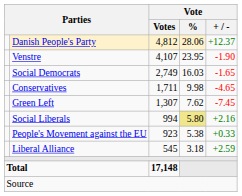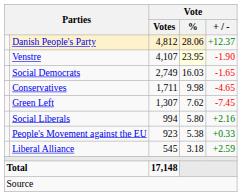(193, 57) no background -> (193, 57) lightyellow background
(195, 118) khaki background -> (195, 118) no background
